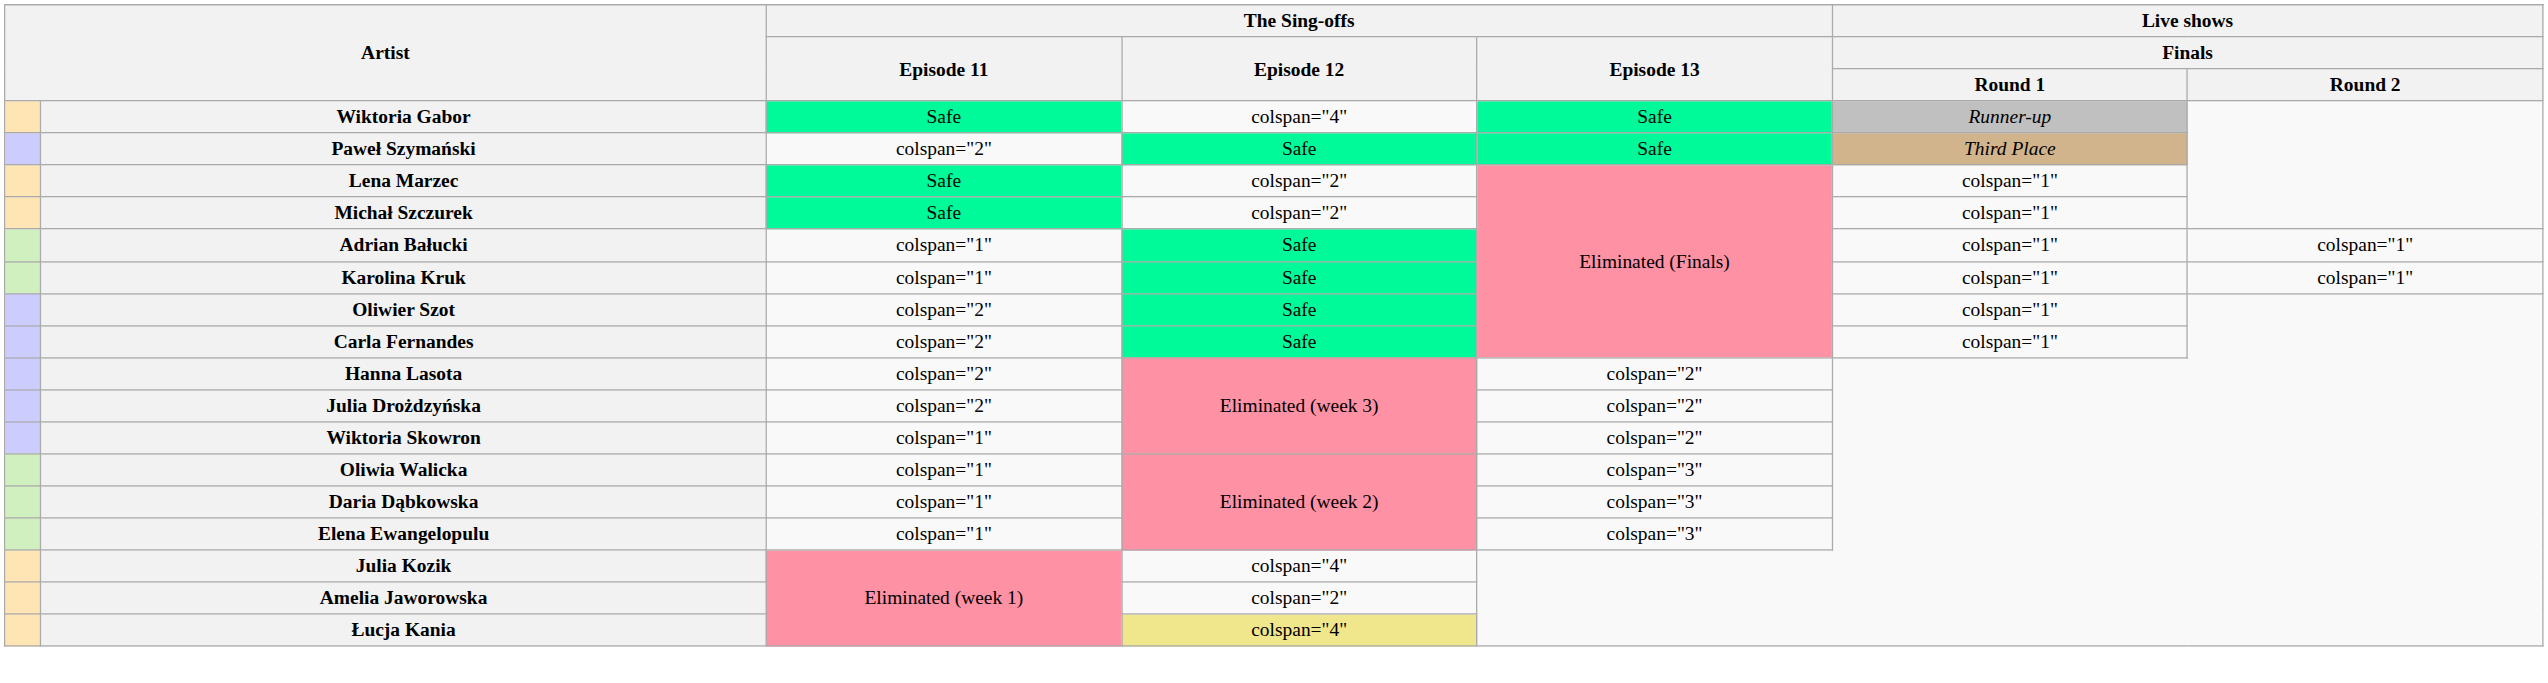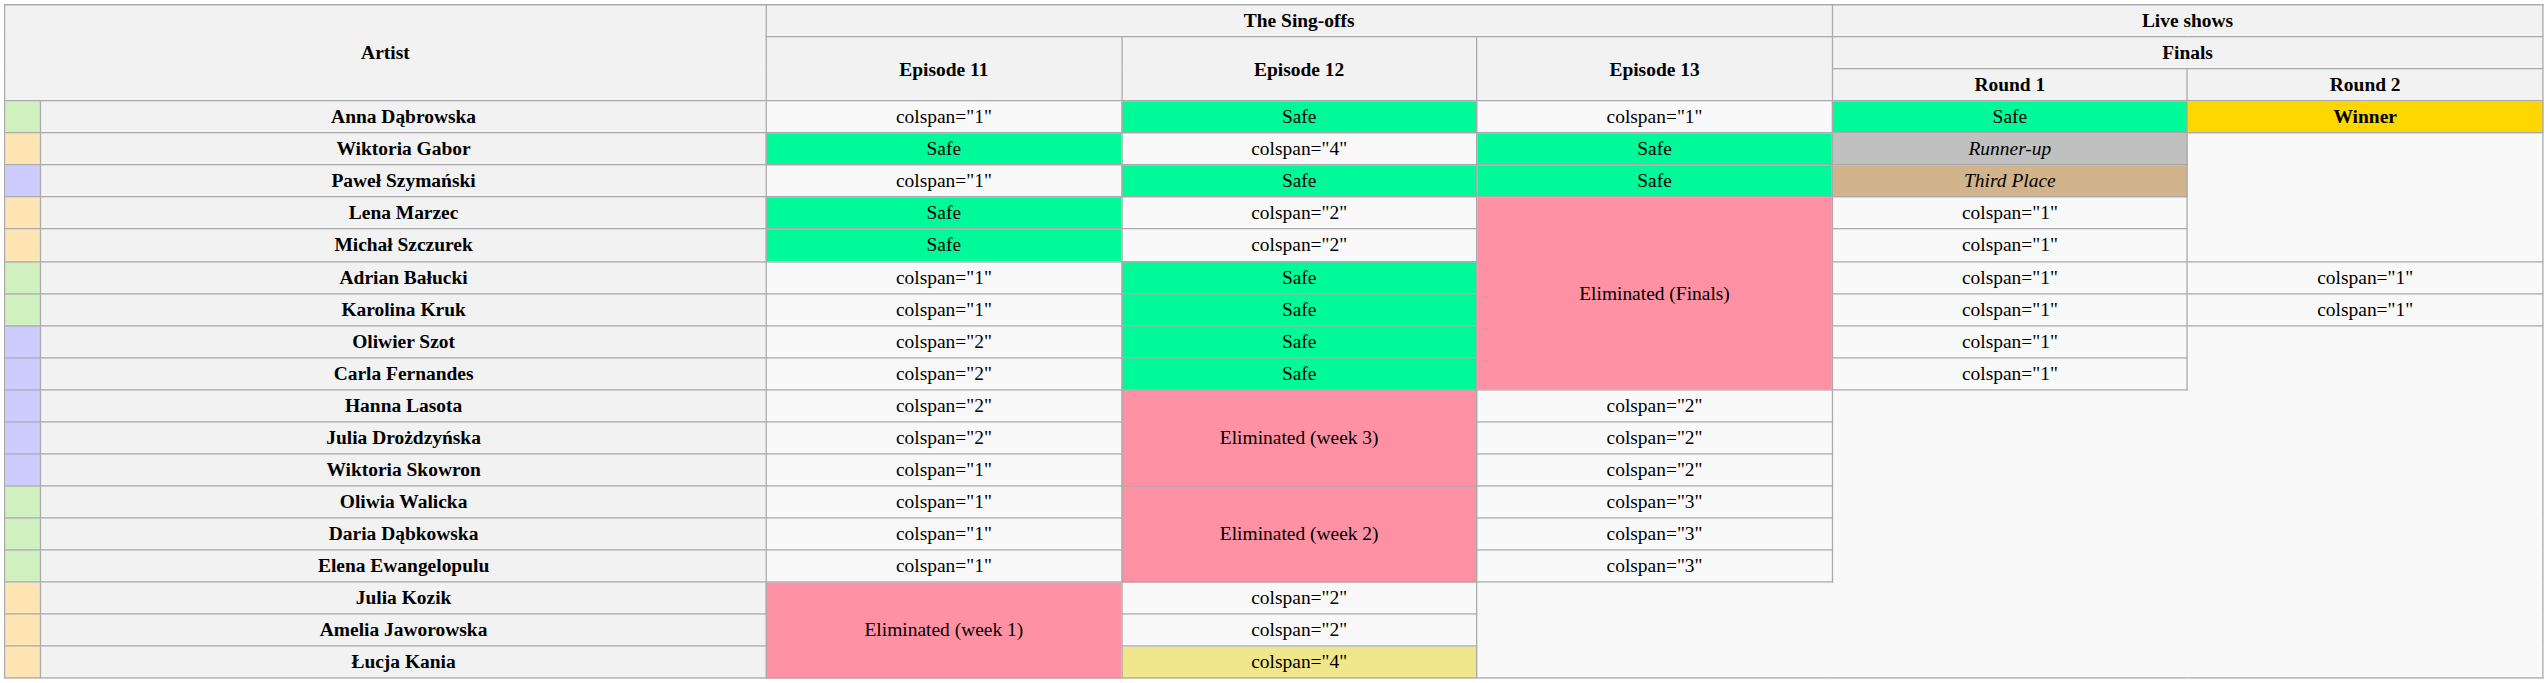+ row: (404, 116)
(944, 149) colspan="2" -> (944, 181) colspan="1"
(1299, 566) colspan="4" -> (1299, 598) colspan="2"
